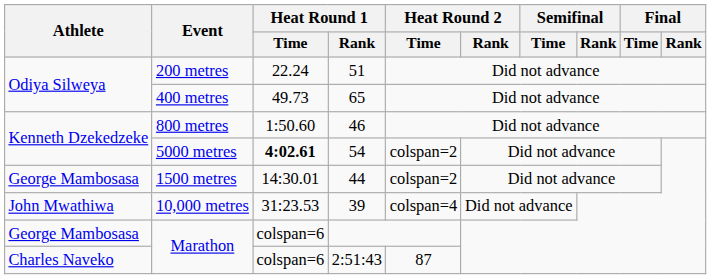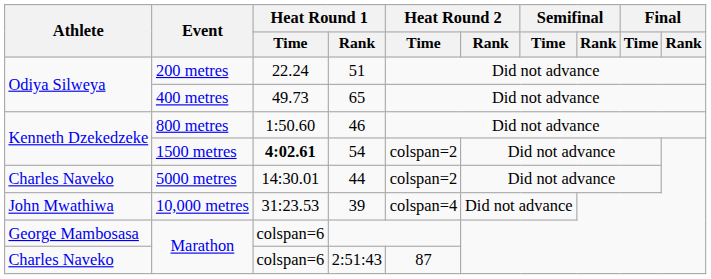(196, 152) 5000 metres -> (196, 152) 1500 metres
(74, 179) George Mambosasa -> (61, 179) Charles Naveko
(196, 179) 1500 metres -> (196, 179) 5000 metres
